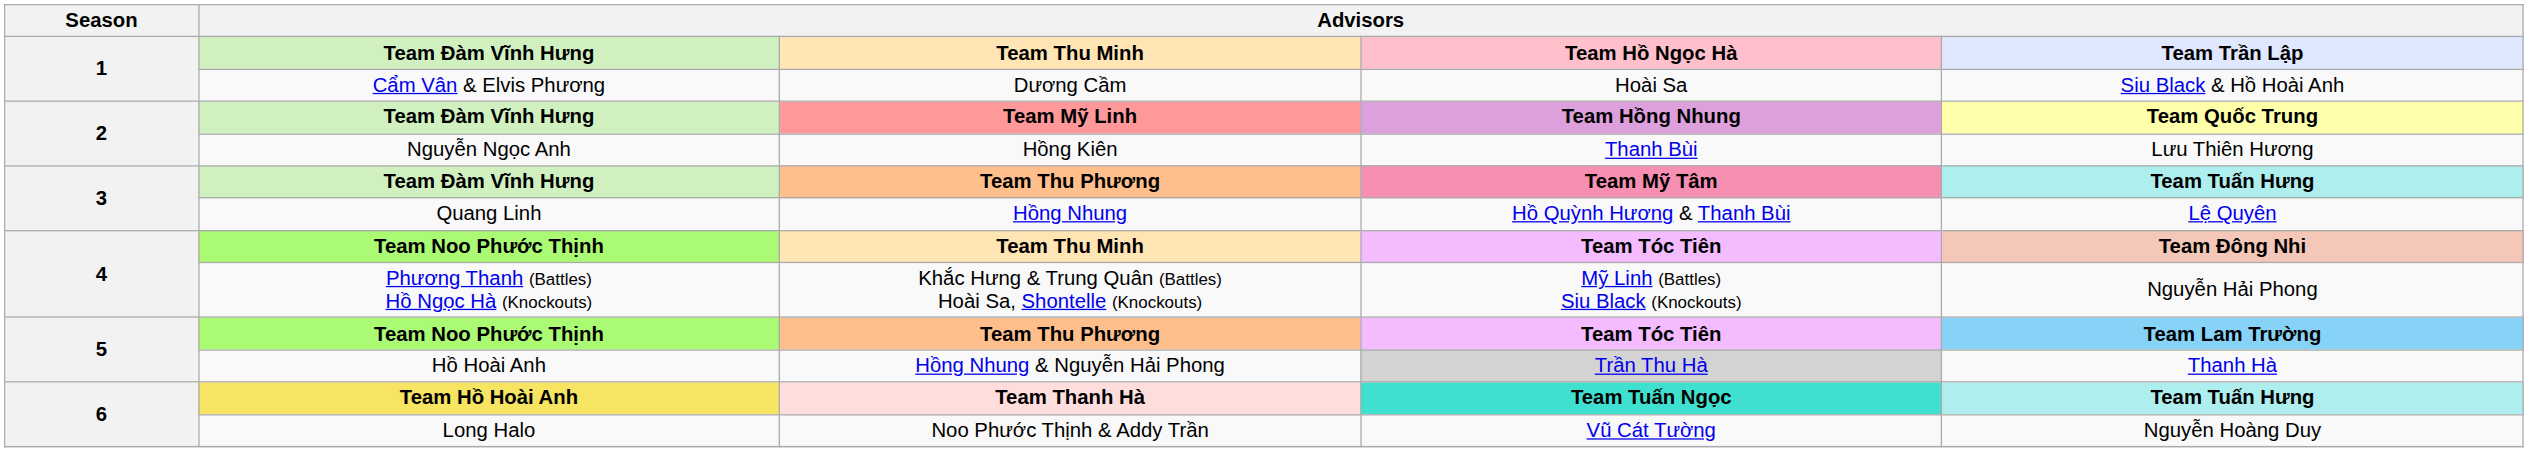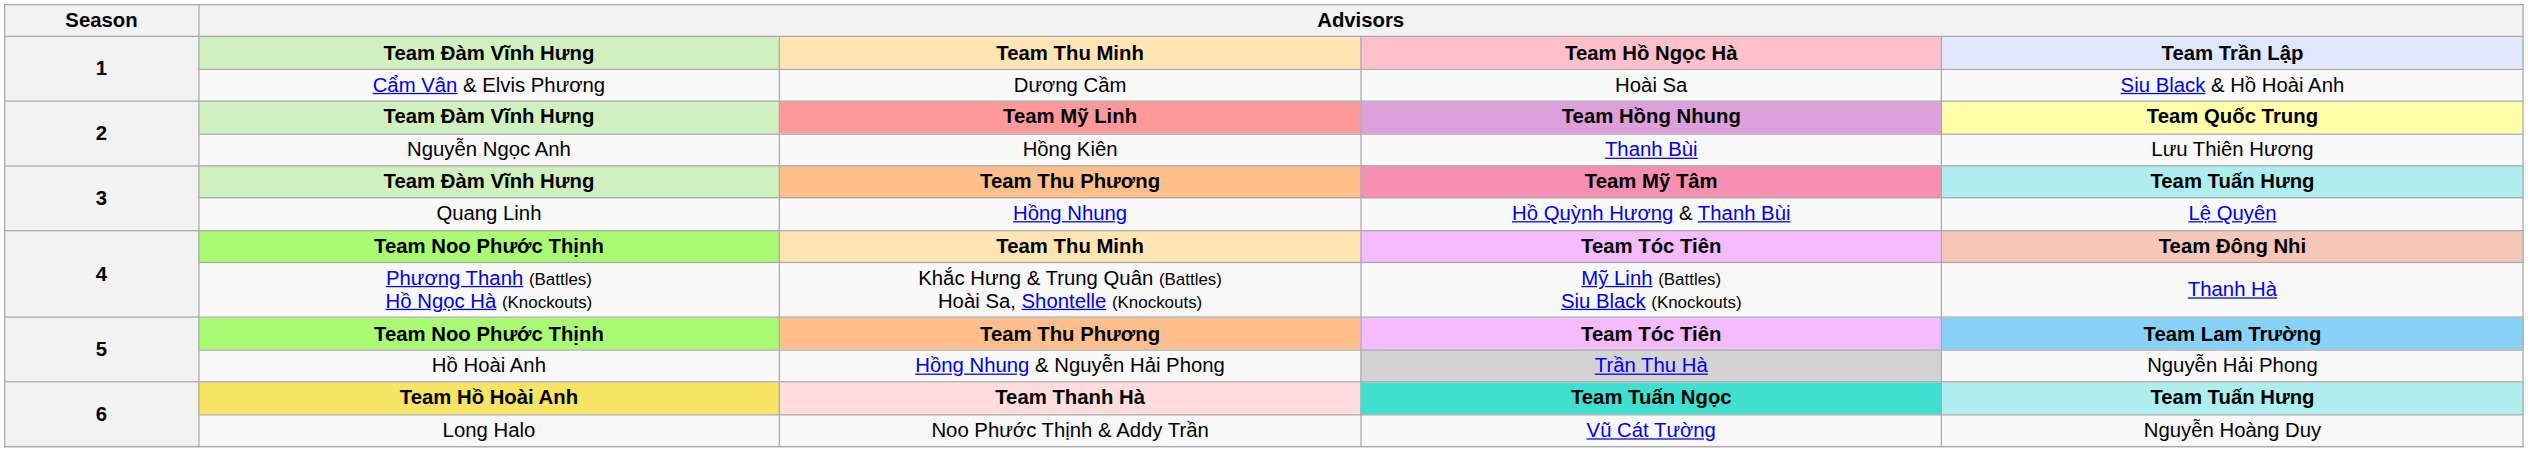(2232, 289) Nguyễn Hải Phong -> (2232, 289) Thanh Hà
(2232, 365) Thanh Hà -> (2232, 365) Nguyễn Hải Phong
